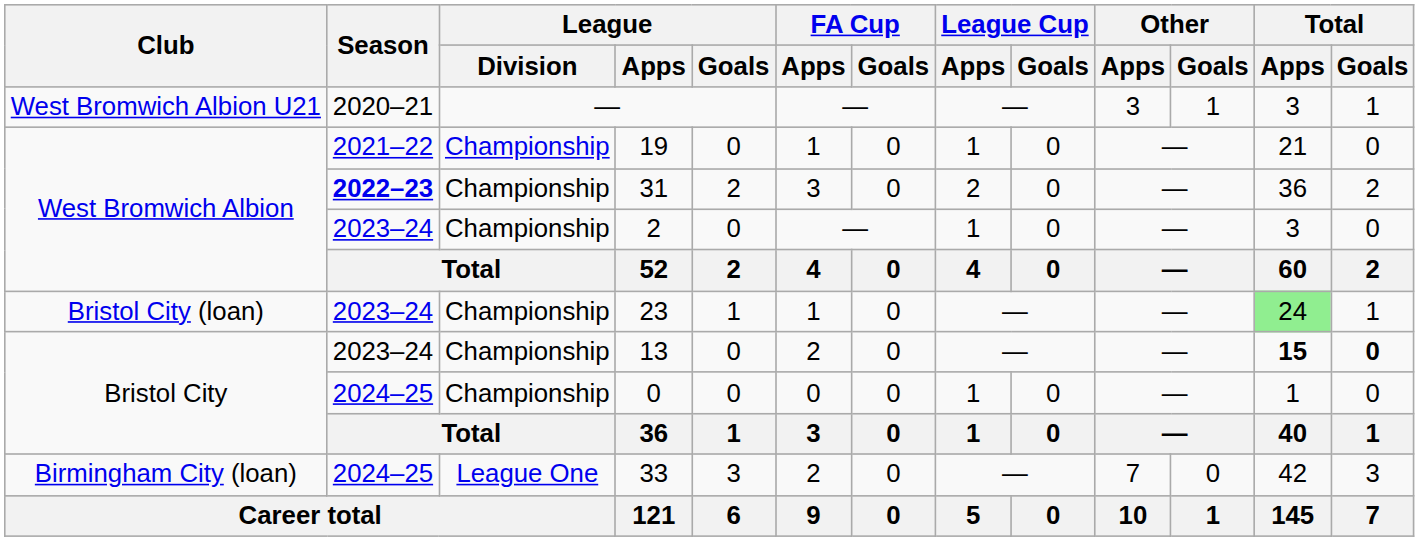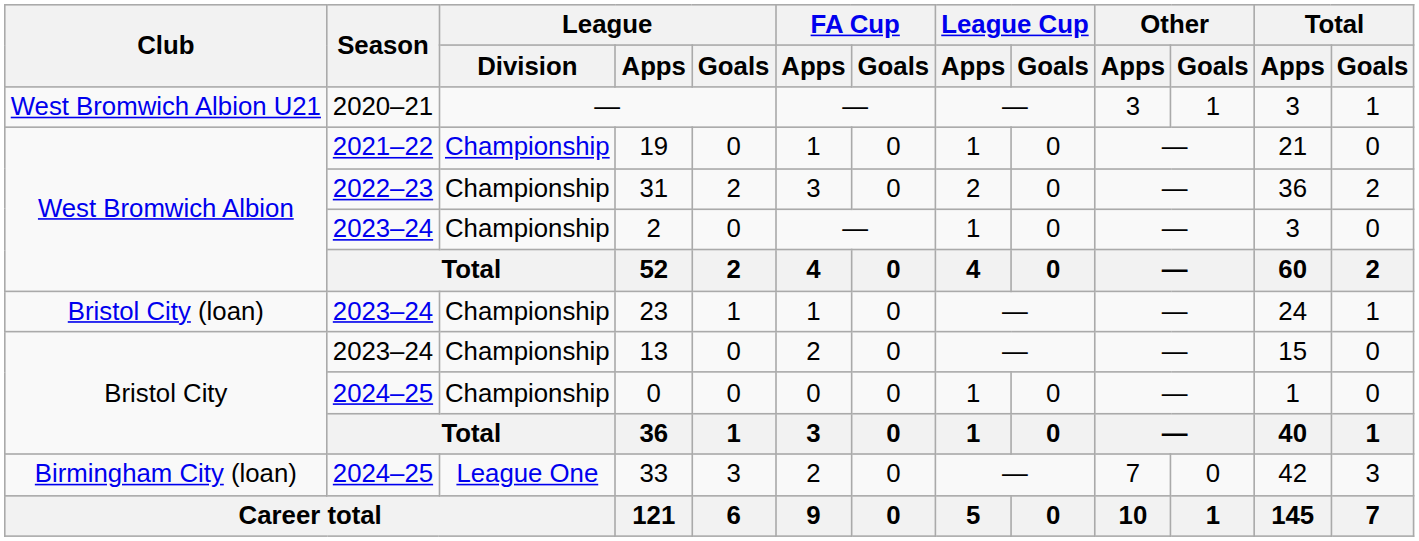(383, 188) bold -> (383, 188) normal
(1293, 310) lightgreen background -> (1293, 310) no background
(1293, 351) bold -> (1293, 351) normal
(1373, 351) bold -> (1373, 351) normal
